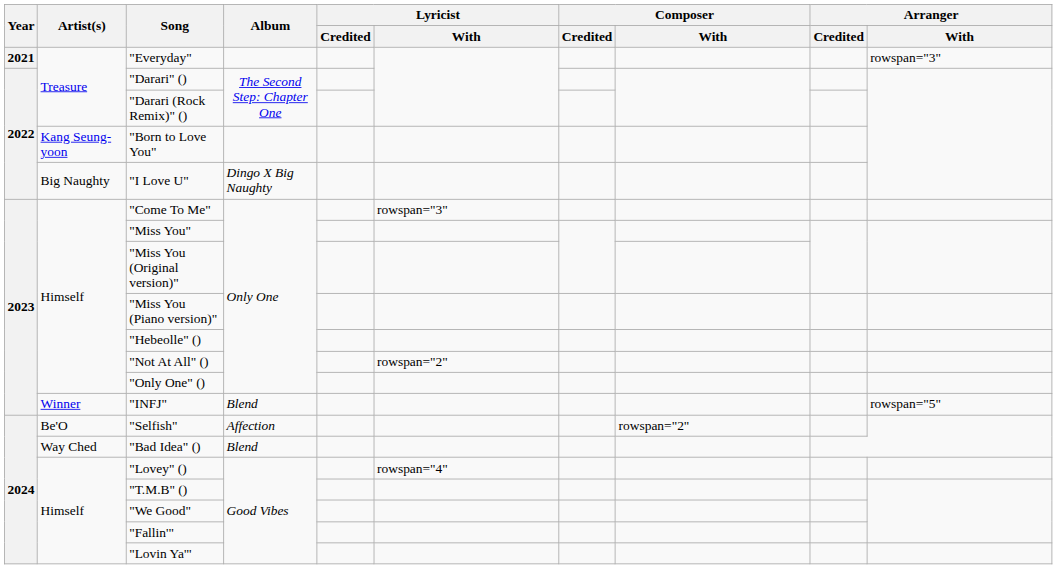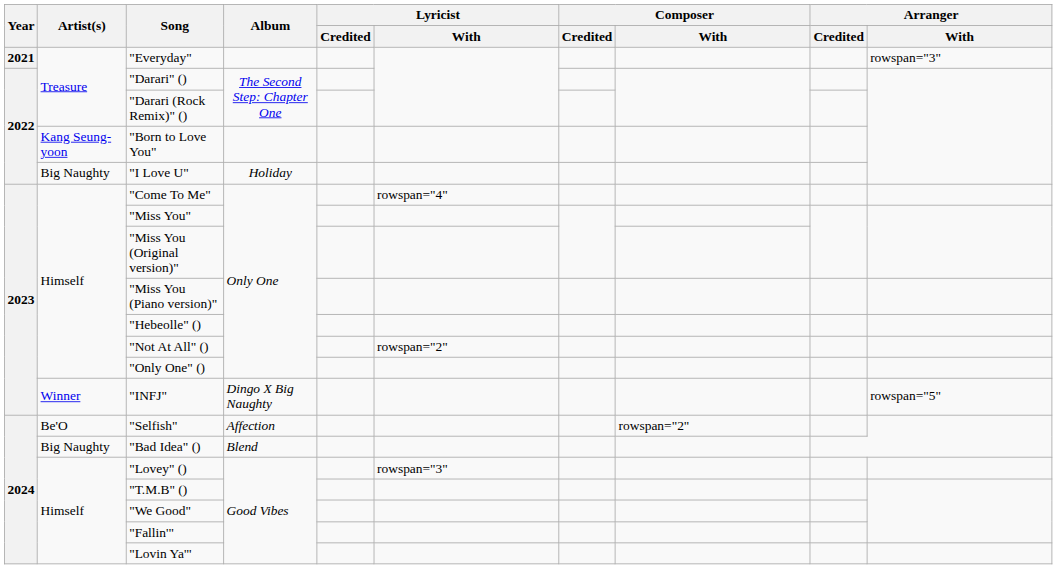(260, 180) Dingo X Big Naughty -> (270, 173) Holiday
(412, 209) rowspan="3" -> (412, 194) rowspan="4"
(242, 404) Blend -> (260, 396) Dingo X Big Naughty
(69, 446) Way Ched -> (75, 446) Big Naughty
(412, 468) rowspan="4" -> (412, 468) rowspan="3"
